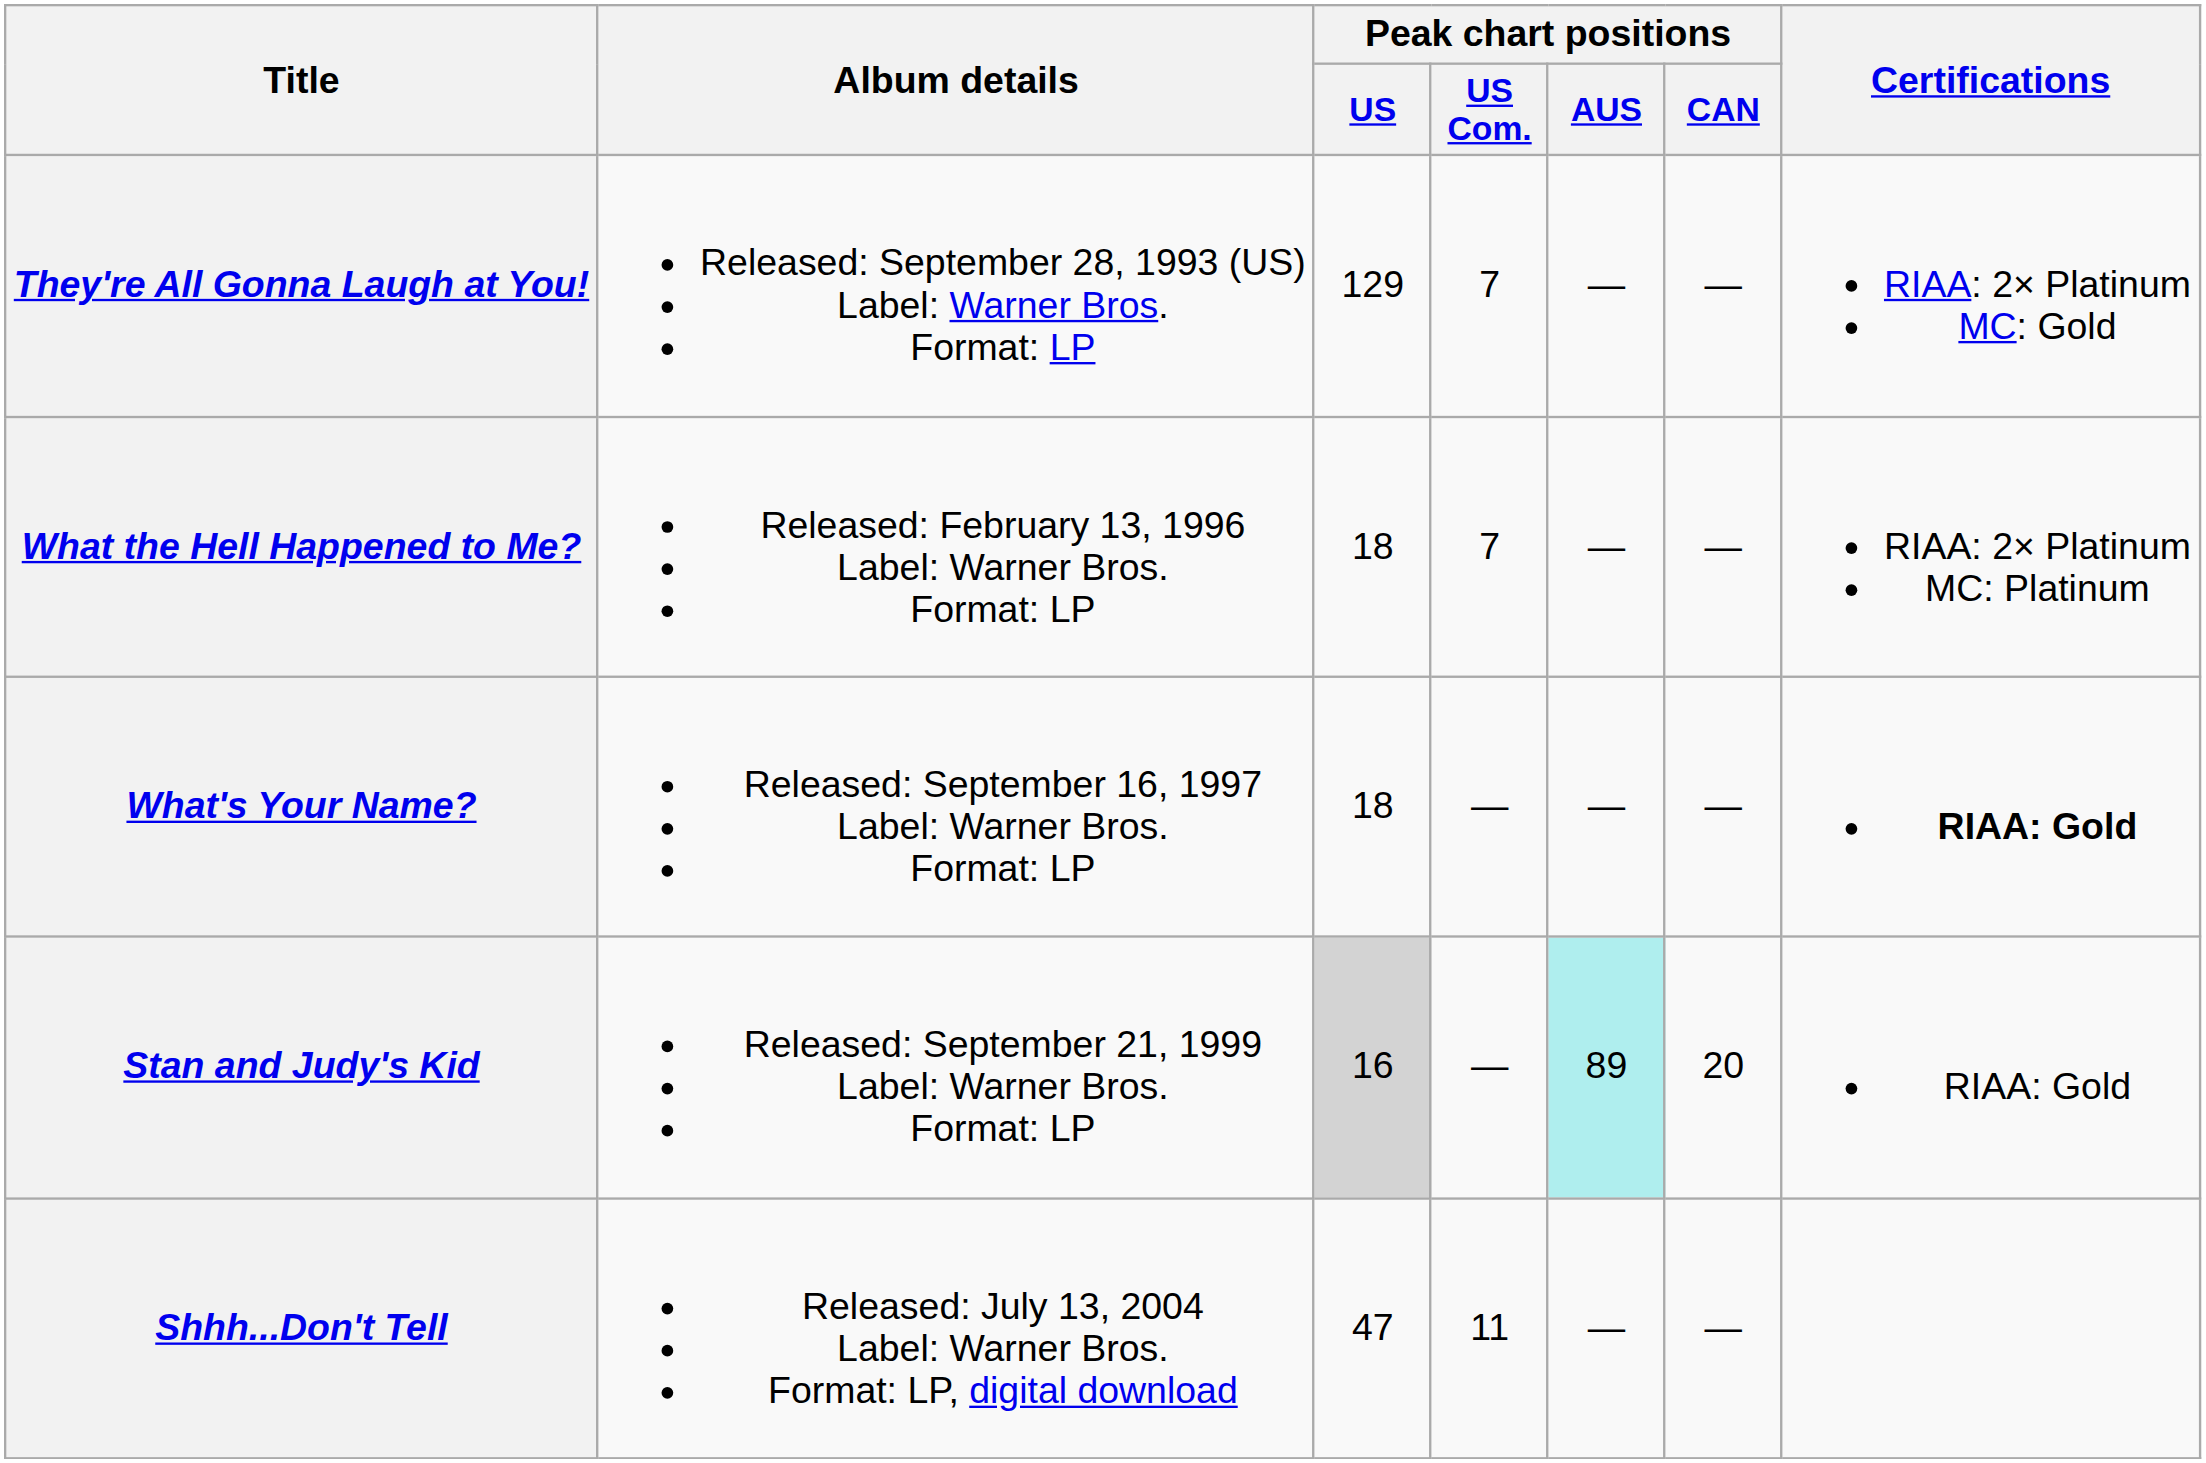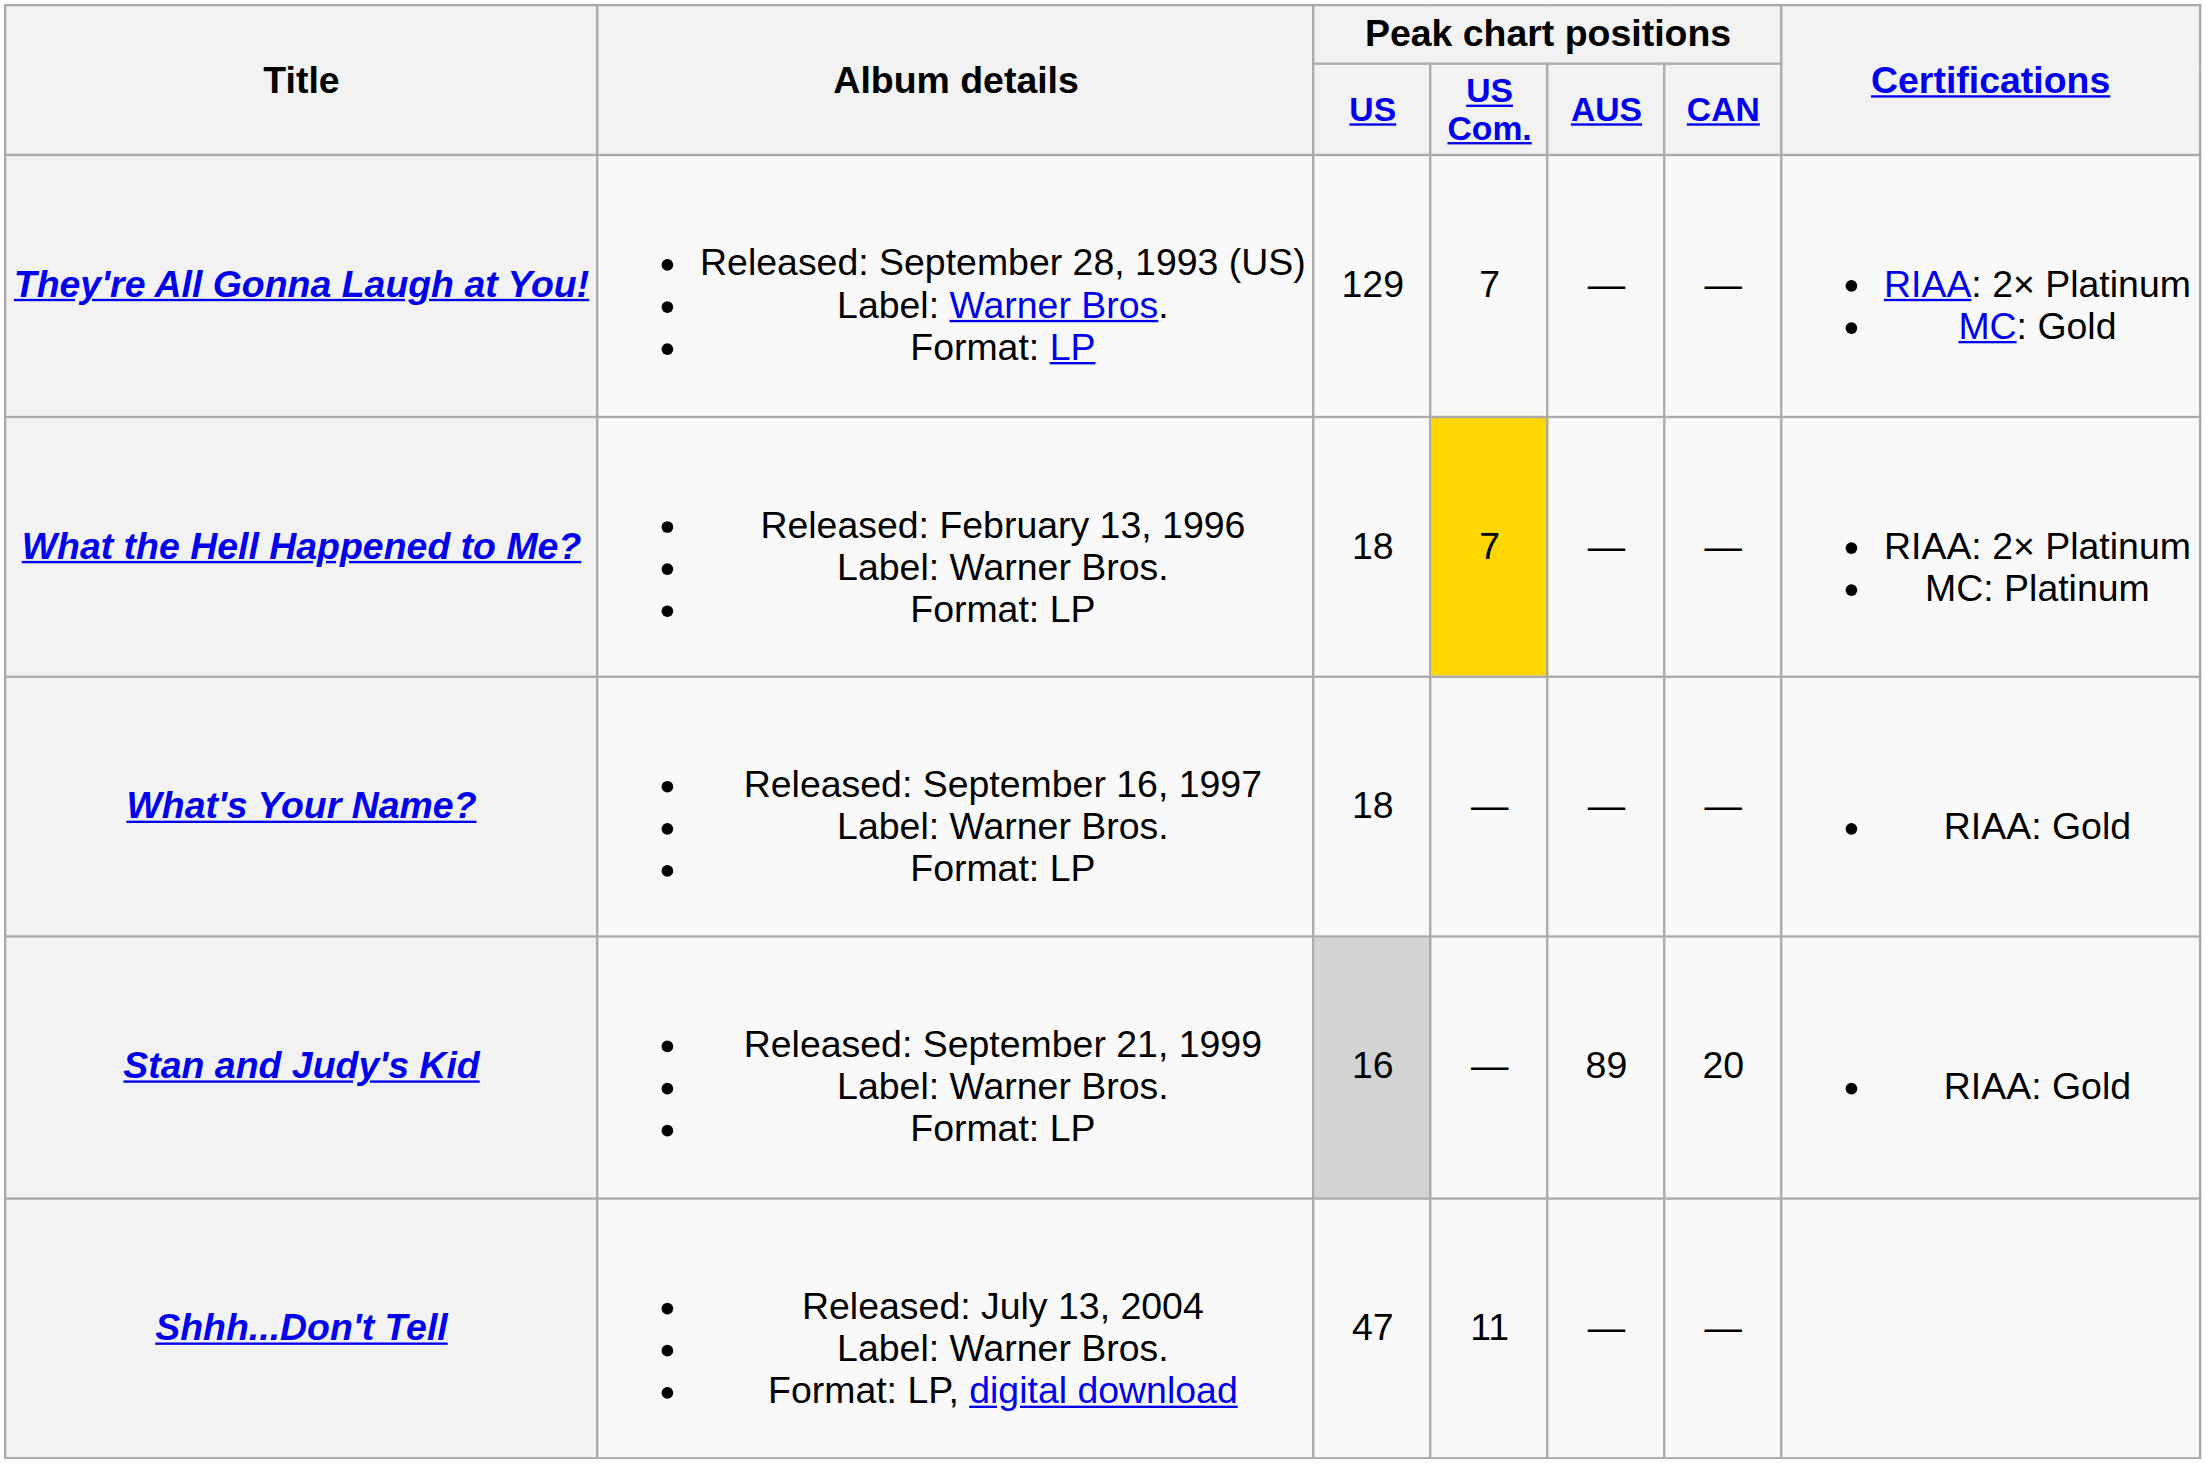(1490, 545) no background -> (1490, 545) gold background
(1991, 828) bold -> (1991, 828) normal
(1606, 1066) paleturquoise background -> (1606, 1066) no background
